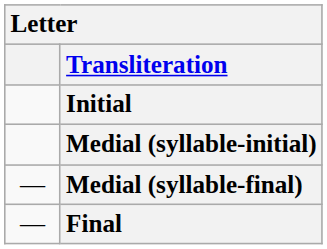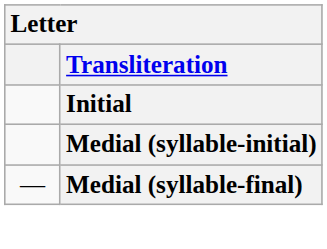- row: (94, 223)
